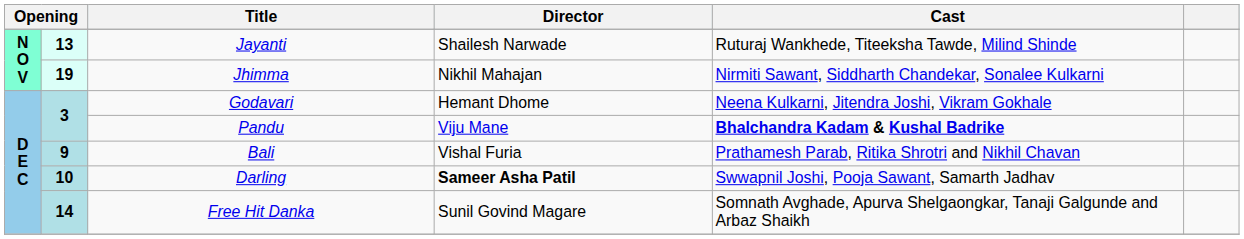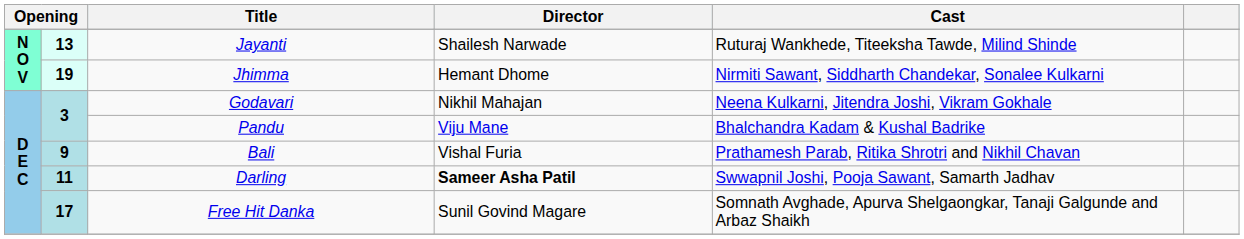(490, 75) Nikhil Mahajan -> (494, 75) Hemant Dhome
(494, 102) Hemant Dhome -> (490, 102) Nikhil Mahajan
(860, 128) bold -> (850, 128) normal
(64, 178) 10 -> (64, 178) 11
(64, 212) 14 -> (64, 212) 17
